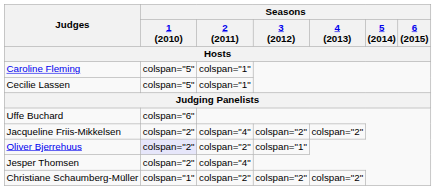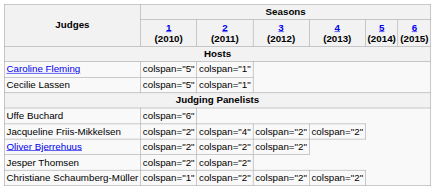(169, 147) lavender background -> (169, 147) no background
(281, 147) colspan="1" -> (281, 147) colspan="2"
(225, 162) colspan="4" -> (225, 162) colspan="2"
